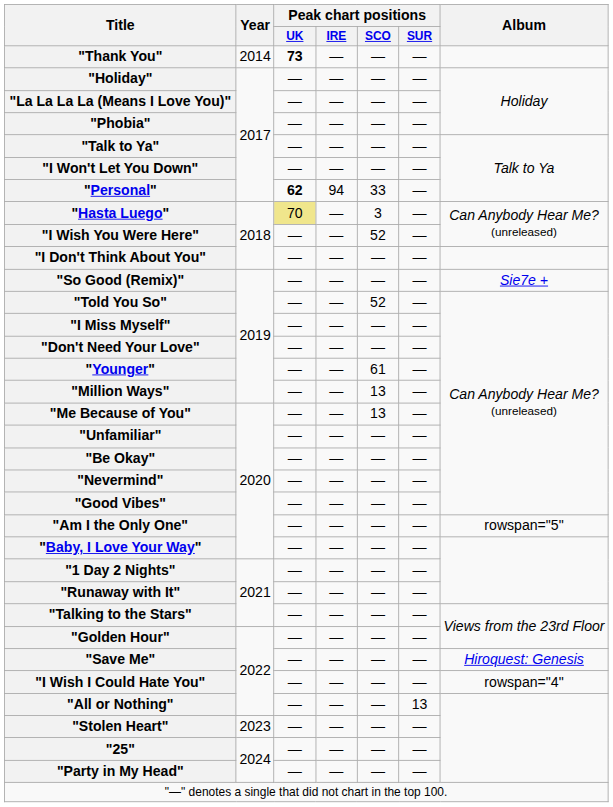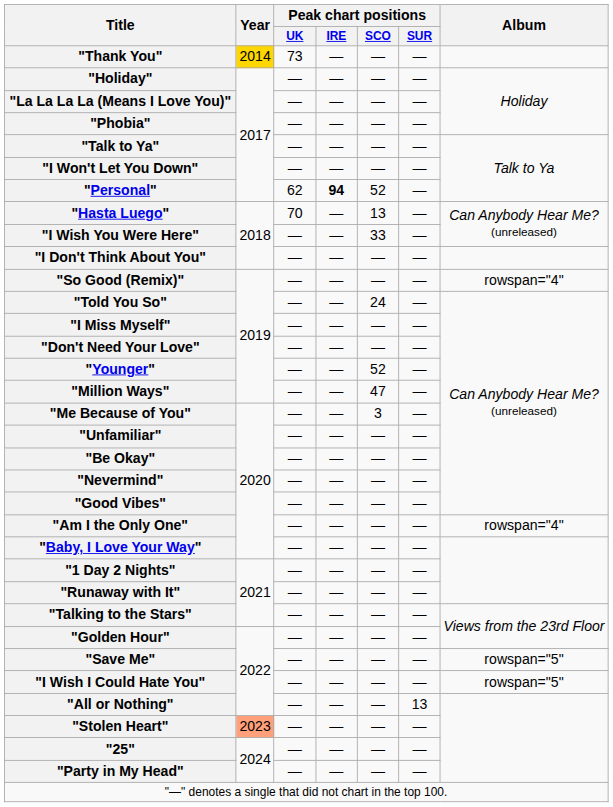(255, 56) no background -> (255, 56) gold background
(295, 56) bold -> (295, 56) normal
(295, 190) bold -> (295, 190) normal
(336, 190) normal -> (336, 190) bold
(378, 190) 33 -> (378, 190) 52
(295, 213) khaki background -> (295, 213) no background
(378, 213) 3 -> (378, 213) 13
(378, 235) 52 -> (378, 235) 33
(524, 280) Sie7e + -> (524, 280) rowspan="4"
(378, 302) 52 -> (378, 302) 24
(378, 369) 61 -> (378, 369) 52
(378, 391) 13 -> (378, 391) 47
(378, 414) 13 -> (378, 414) 3
(524, 525) rowspan="5" -> (524, 525) rowspan="4"
(524, 659) Hiroquest: Genesis -> (524, 659) rowspan="5"
(524, 682) rowspan="4" -> (524, 682) rowspan="5"
(255, 726) no background -> (255, 726) lightsalmon background
